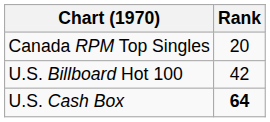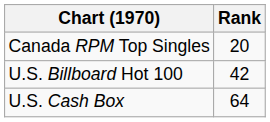(239, 102) bold -> (239, 102) normal
